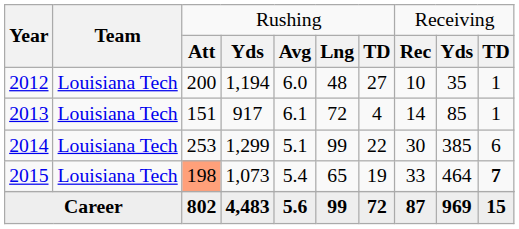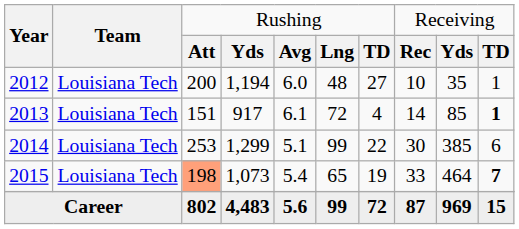(496, 113) normal -> (496, 113) bold
